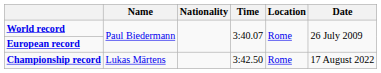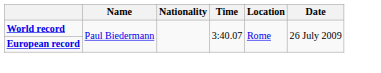- row: (54, 60)
